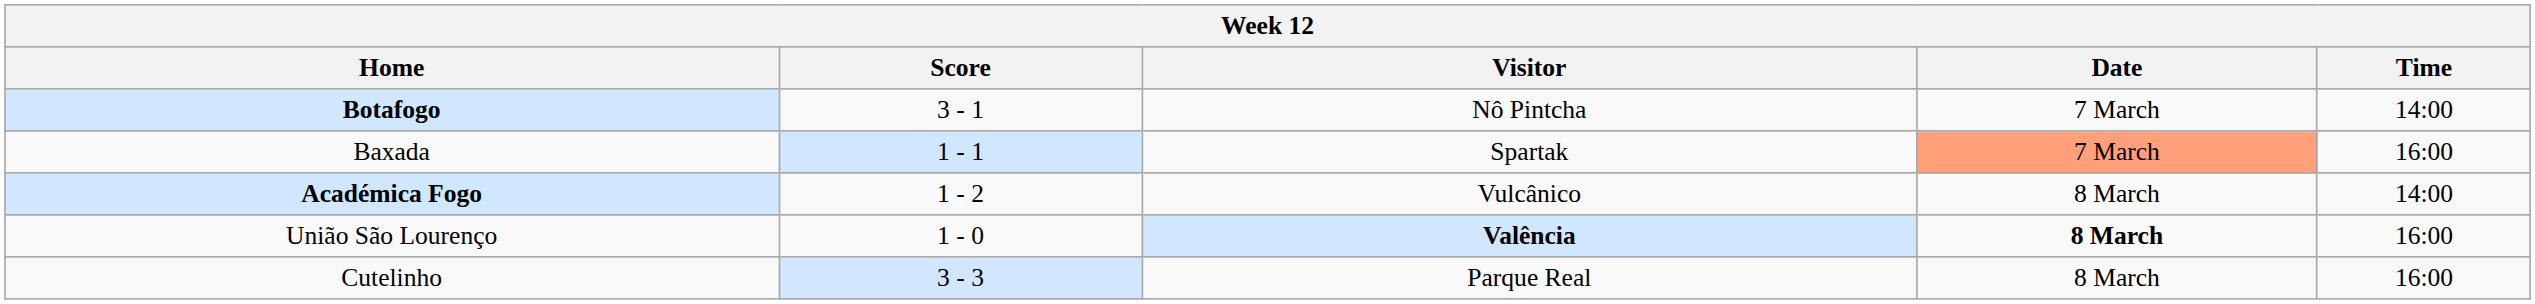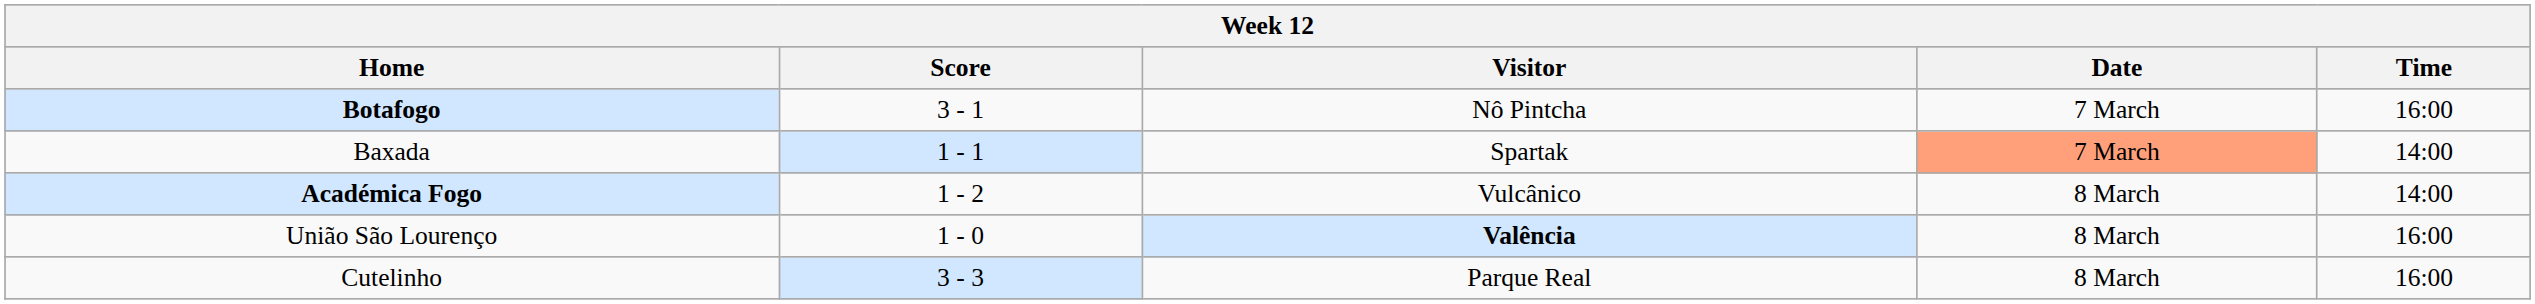(2424, 109) 14:00 -> (2424, 109) 16:00
(2424, 152) 16:00 -> (2424, 152) 14:00
(2117, 236) bold -> (2117, 236) normal
